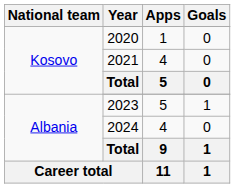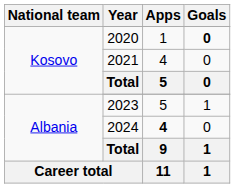(207, 37) normal -> (207, 37) bold
(163, 127) normal -> (163, 127) bold
